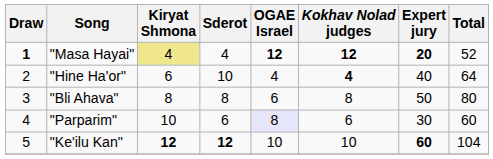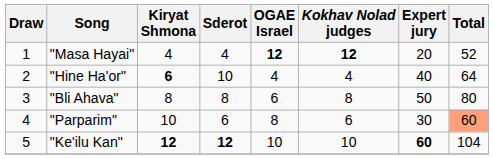(26, 53) bold -> (26, 53) normal
(168, 53) khaki background -> (168, 53) no background
(424, 53) bold -> (424, 53) normal
(168, 76) normal -> (168, 76) bold
(349, 76) bold -> (349, 76) normal
(275, 120) lavender background -> (275, 120) no background
(469, 120) no background -> (469, 120) lightsalmon background
